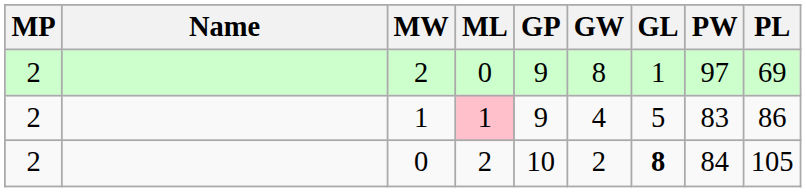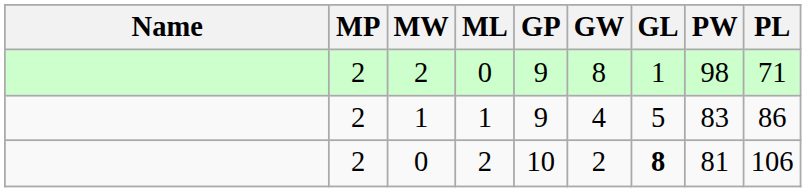columns swapped: (225, 27) <-> (34, 27)
(715, 72) 97 -> (715, 72) 98
(772, 72) 69 -> (772, 72) 71
(485, 117) pink background -> (485, 117) no background
(715, 162) 84 -> (715, 162) 81
(772, 162) 105 -> (772, 162) 106
